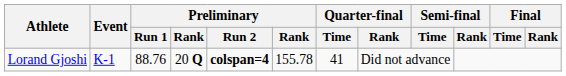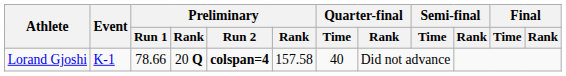(151, 60) 88.76 -> (151, 60) 78.66
(294, 60) 155.78 -> (294, 60) 157.58
(337, 60) 41 -> (337, 60) 40
